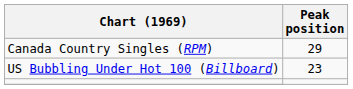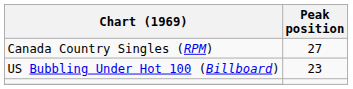(315, 48) 29 -> (315, 48) 27
